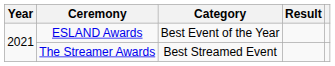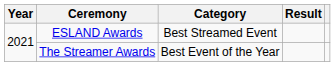(220, 33) Best Event of the Year -> (220, 33) Best Streamed Event
(220, 52) Best Streamed Event -> (220, 52) Best Event of the Year
